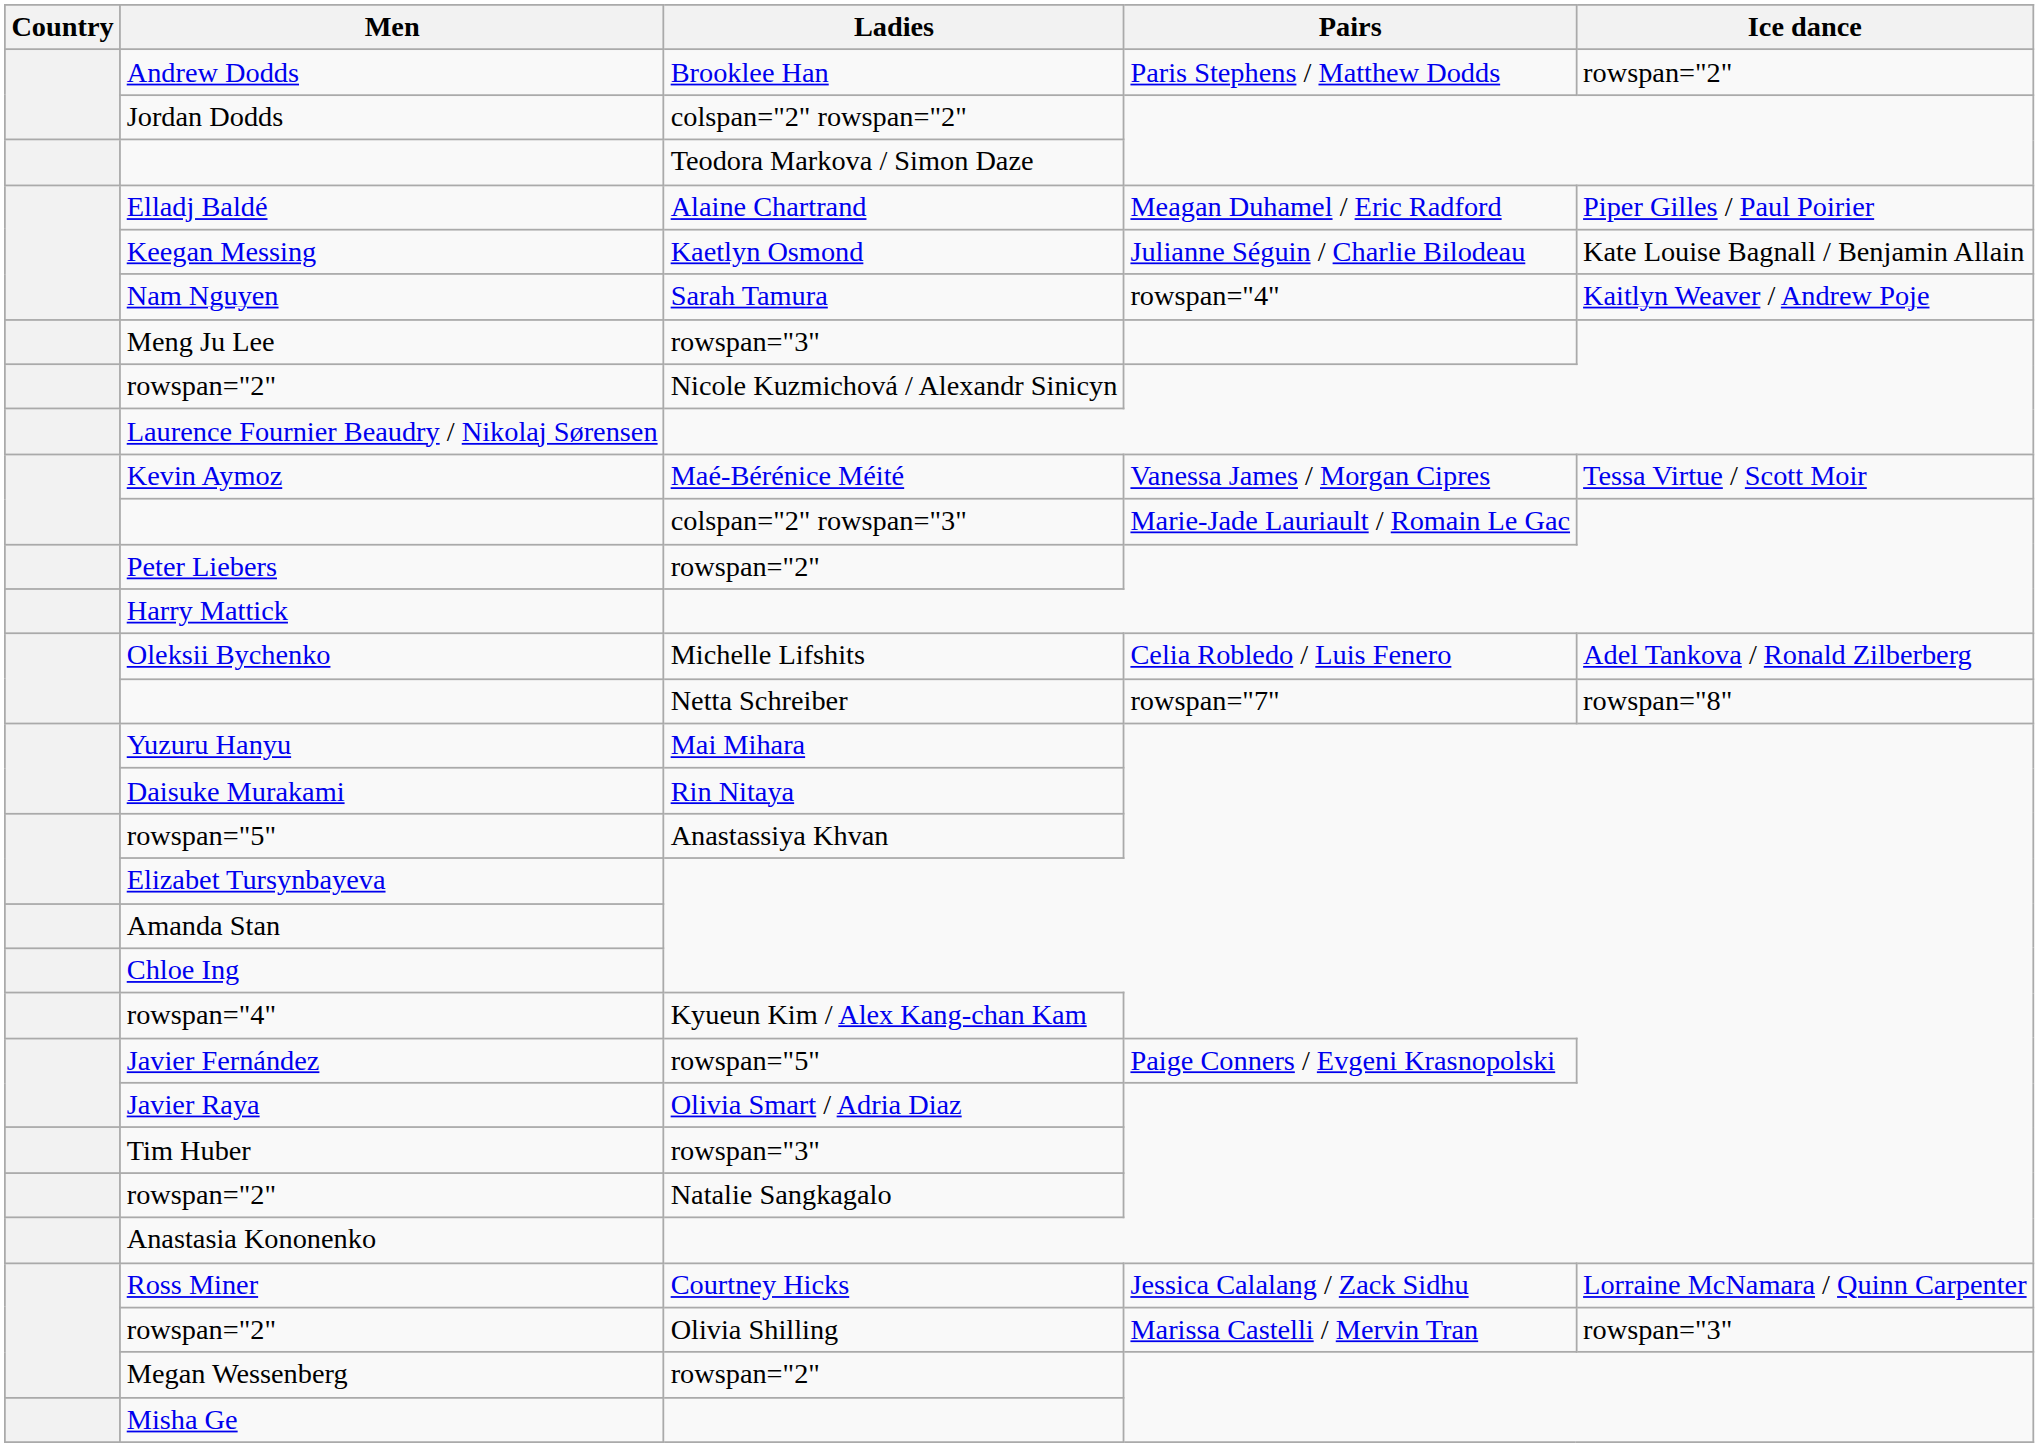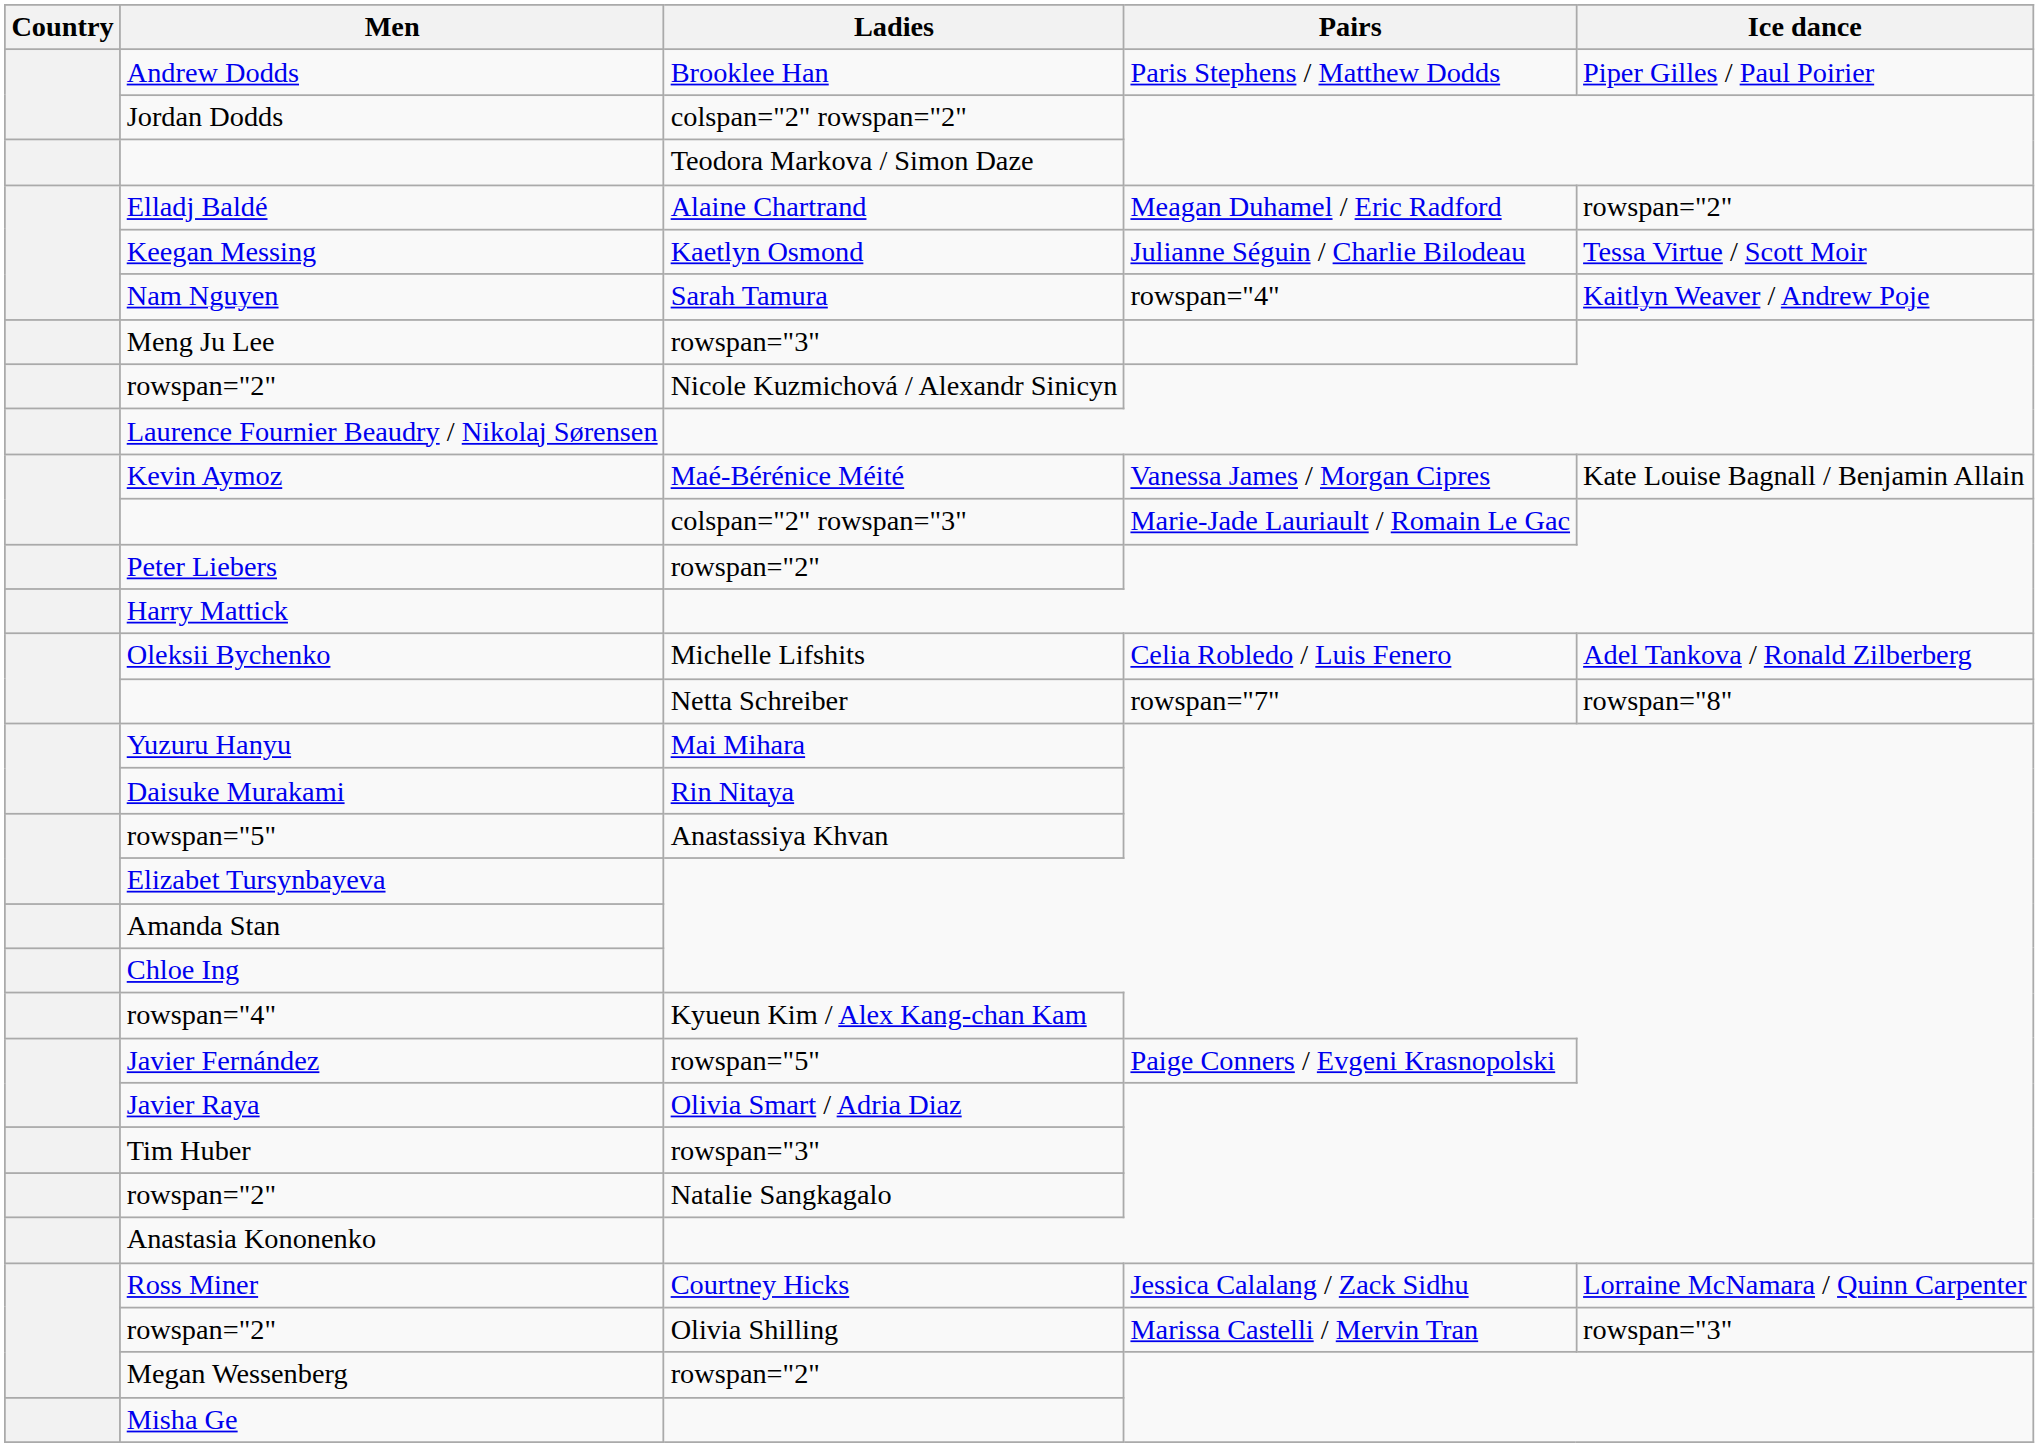(1658, 71) rowspan="2" -> (1729, 71) Piper Gilles / Paul Poirier
(1729, 206) Piper Gilles / Paul Poirier -> (1658, 206) rowspan="2"
(1804, 251) Kate Louise Bagnall / Benjamin Allain -> (1725, 251) Tessa Virtue / Scott Moir
(1725, 476) Tessa Virtue / Scott Moir -> (1804, 476) Kate Louise Bagnall / Benjamin Allain
